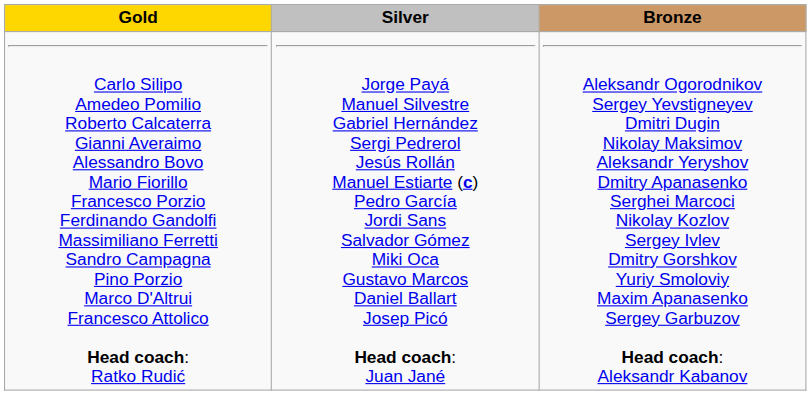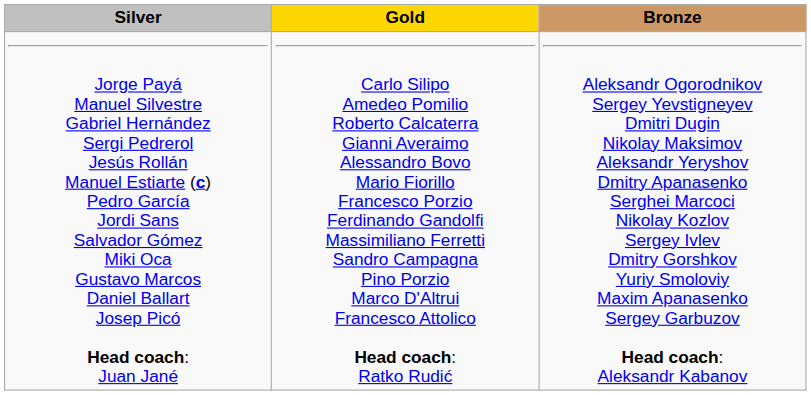columns swapped: (138, 18) <-> (405, 18)
